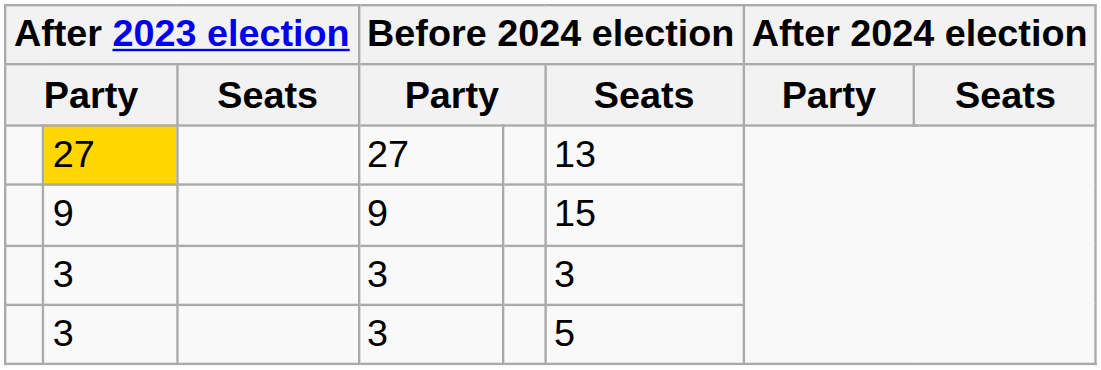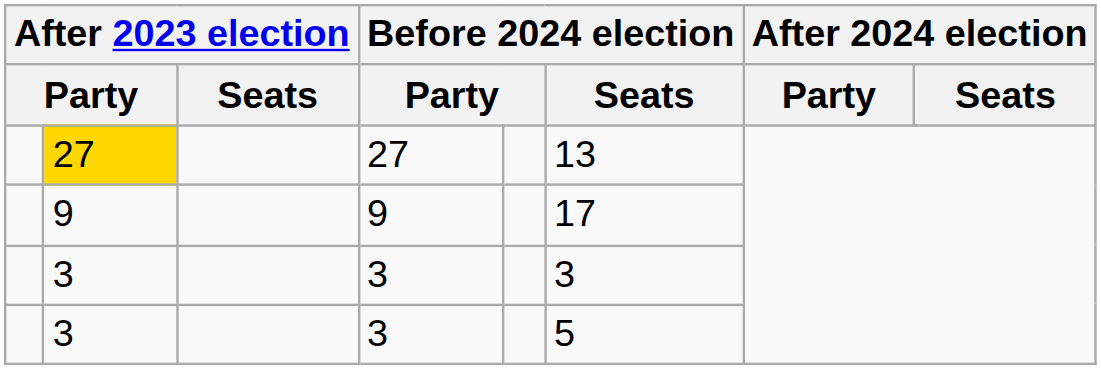(575, 214) 15 -> (575, 214) 17
